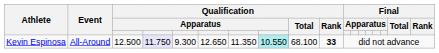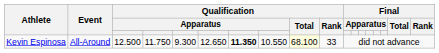(158, 42) lavender background -> (158, 42) no background
(244, 42) normal -> (244, 42) bold
(274, 42) paleturquoise background -> (274, 42) no background
(304, 42) no background -> (304, 42) lightyellow background
(331, 42) bold -> (332, 42) normal
